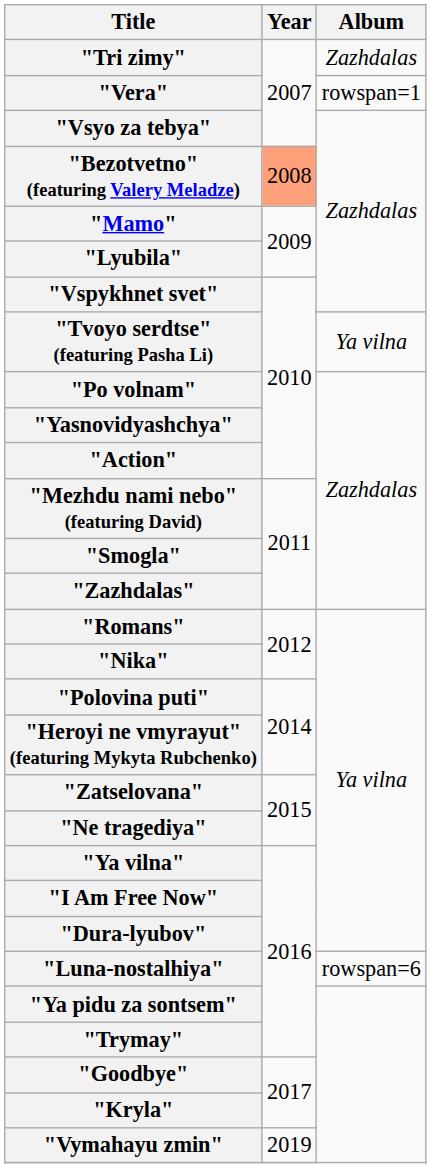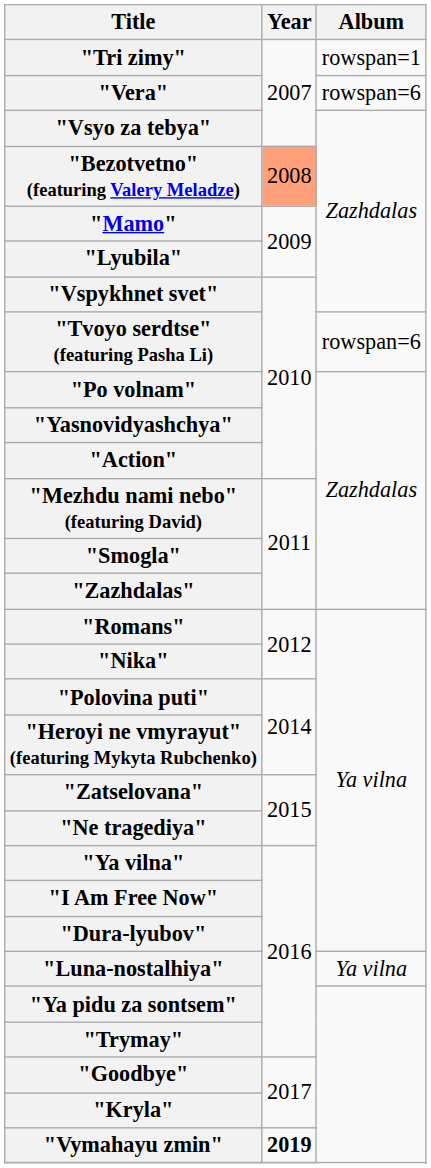(371, 57) Zazhdalas -> (371, 57) rowspan=1
(371, 92) rowspan=1 -> (371, 92) rowspan=6
(371, 341) Ya vilna -> (371, 341) rowspan=6
(371, 968) rowspan=6 -> (371, 968) Ya vilna
(289, 1145) normal -> (289, 1145) bold
